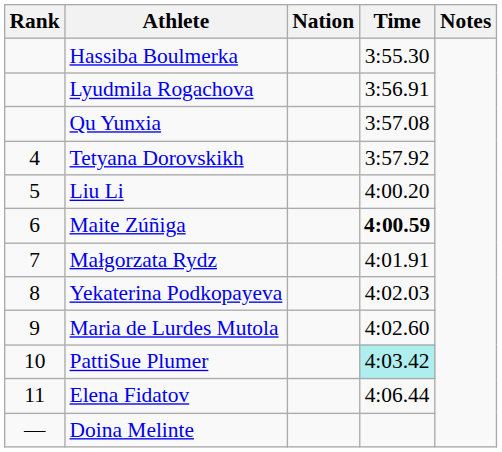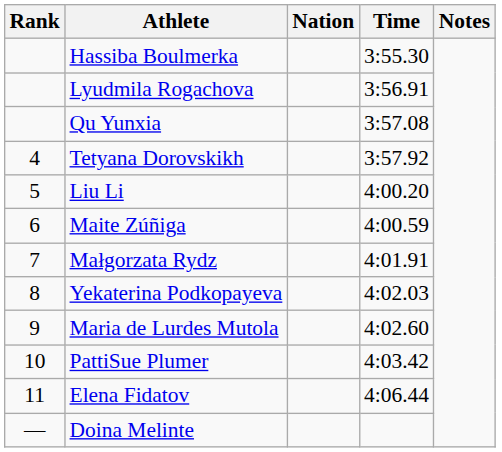(397, 225) bold -> (397, 225) normal
(397, 361) paleturquoise background -> (397, 361) no background
